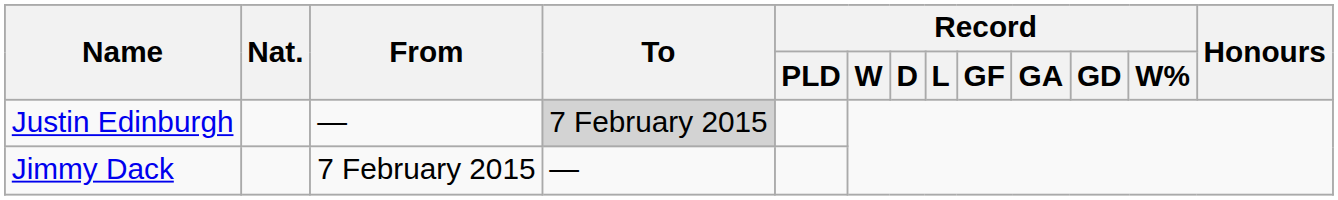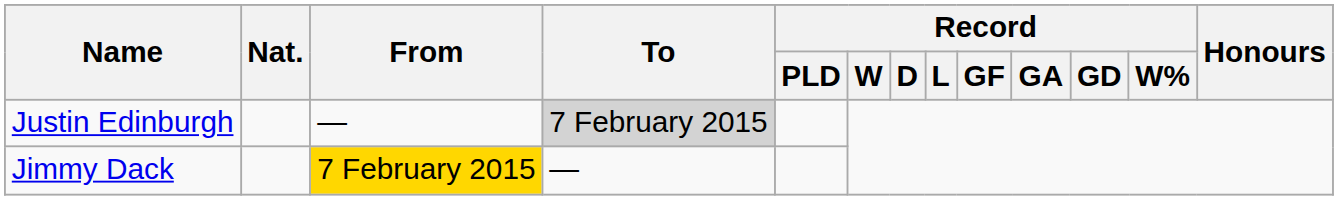(426, 169) no background -> (426, 169) gold background
